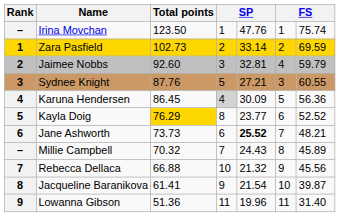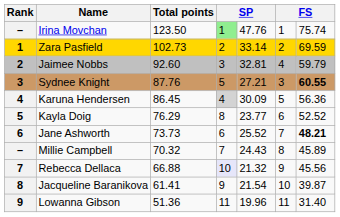(222, 30) no background -> (222, 30) lightgreen background
(312, 82) normal -> (312, 82) bold
(167, 116) gold background -> (167, 116) no background
(253, 133) bold -> (253, 133) normal
(312, 133) normal -> (312, 133) bold
(225, 168) no background -> (225, 168) lavender background
